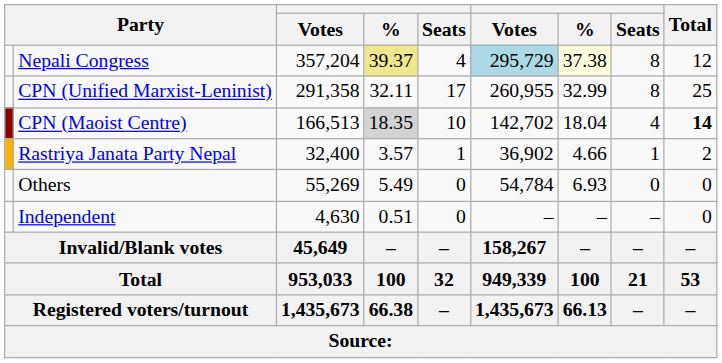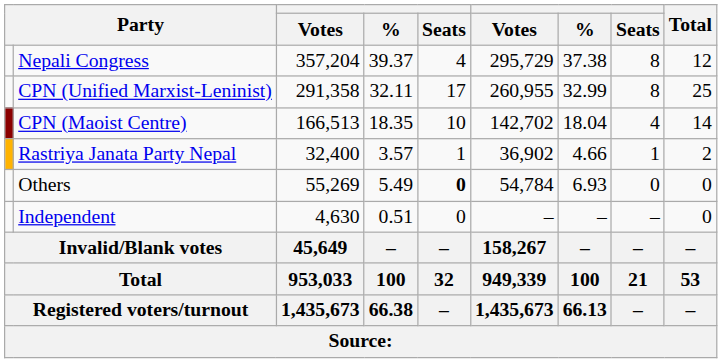(391, 60) khaki background -> (391, 60) no background
(522, 60) lightblue background -> (522, 60) no background
(585, 60) lightyellow background -> (585, 60) no background
(391, 122) lightgrey background -> (391, 122) no background
(702, 122) bold -> (702, 122) normal
(461, 185) normal -> (461, 185) bold
